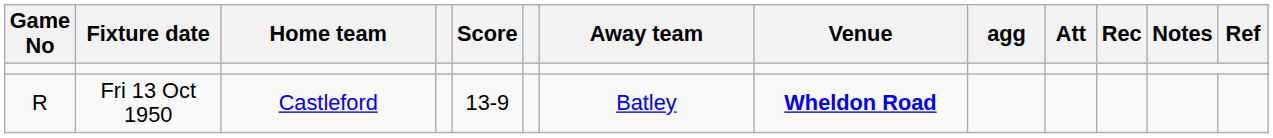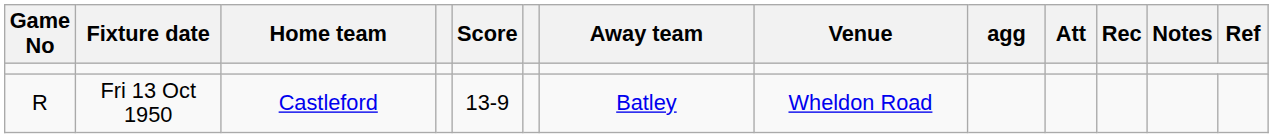(860, 103) bold -> (860, 103) normal
